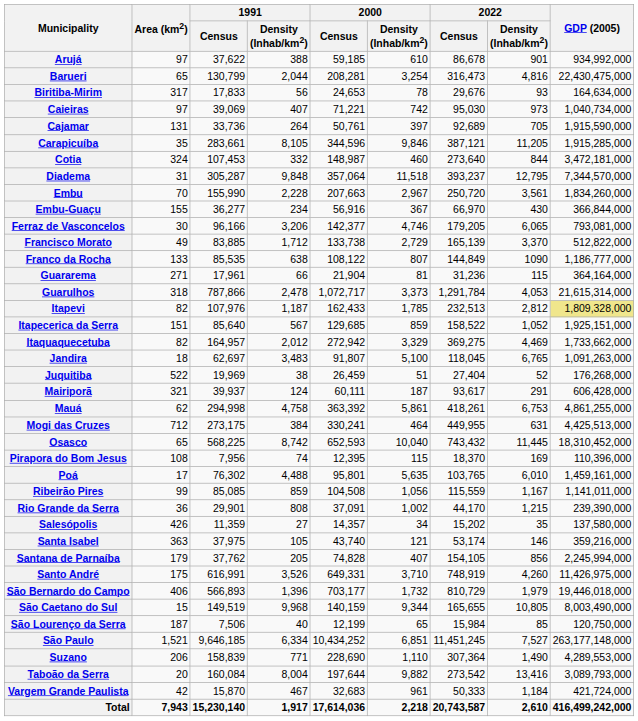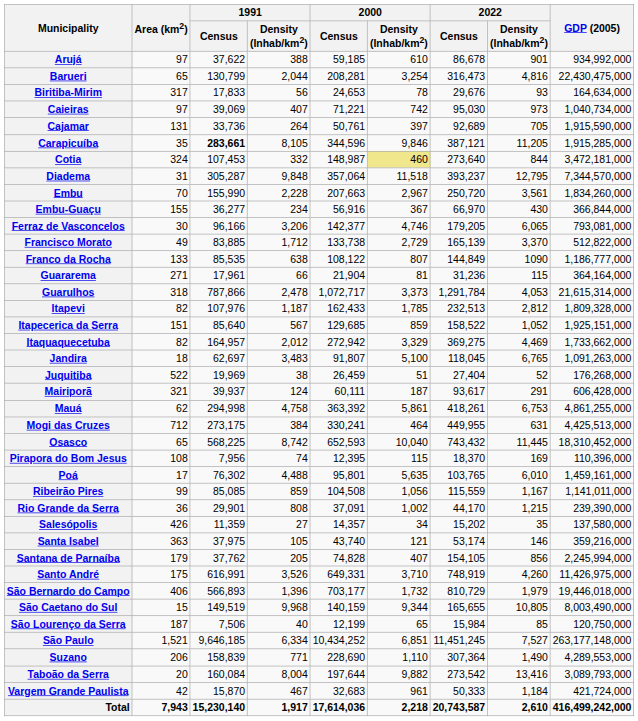(226, 143) normal -> (226, 143) bold
(419, 160) no background -> (419, 160) khaki background
(598, 309) khaki background -> (598, 309) no background
